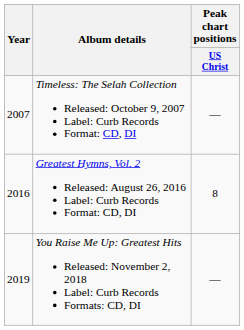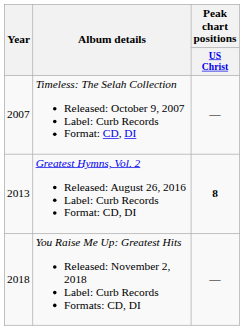(18, 193) 2016 -> (18, 193) 2013
(215, 193) normal -> (215, 193) bold
(18, 279) 2019 -> (18, 279) 2018
